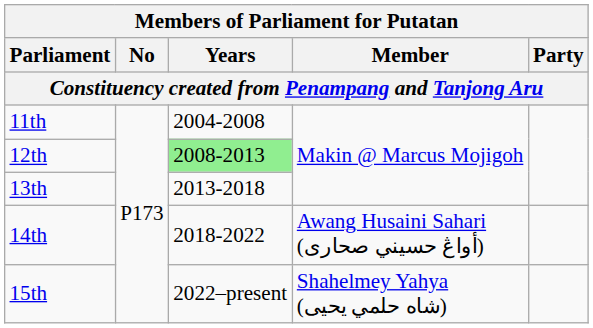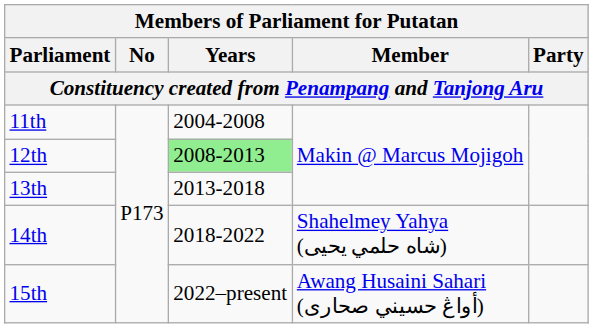(391, 234) Awang Husaini Sahari (أواڠ حسيني صحارى) -> (373, 234) Shahelmey Yahya (شاه حلمي يحيى)
(373, 293) Shahelmey Yahya (شاه حلمي يحيى) -> (391, 293) Awang Husaini Sahari (أواڠ حسيني صحارى)
